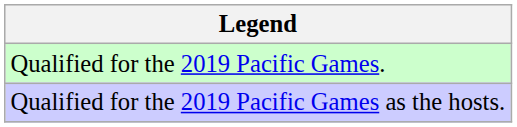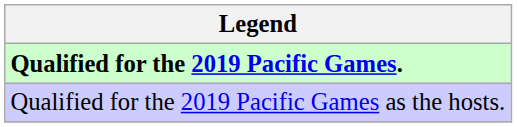(198, 63) normal -> (207, 63) bold
